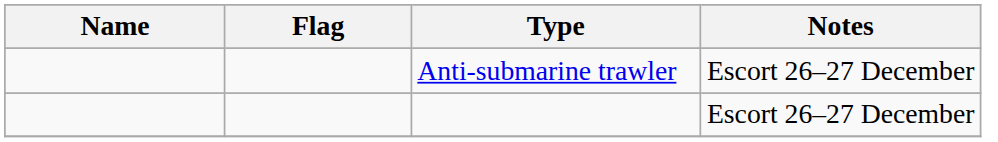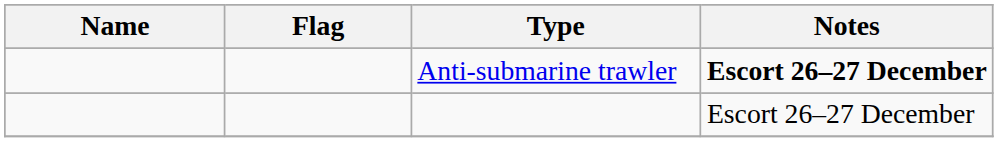(841, 70) normal -> (847, 70) bold
